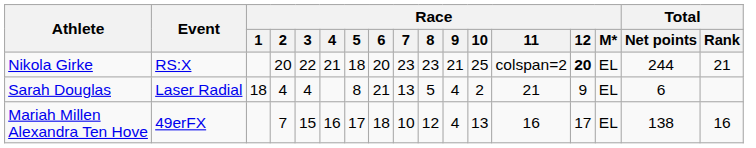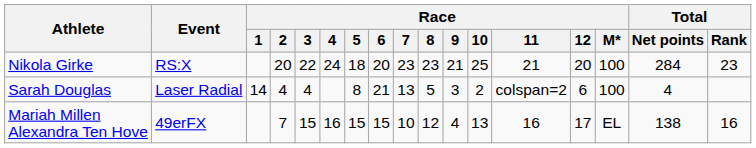(332, 65) 21 -> (332, 65) 24
(531, 65) colspan=2 -> (531, 65) 21
(583, 65) bold -> (583, 65) normal
(608, 65) EL -> (612, 65) 100
(661, 65) 244 -> (668, 65) 284
(722, 65) 21 -> (729, 65) 23
(258, 90) 18 -> (258, 90) 14
(455, 90) 4 -> (455, 90) 3
(531, 90) 21 -> (531, 90) colspan=2
(583, 90) 9 -> (583, 90) 6
(608, 90) EL -> (612, 90) 100
(661, 90) 6 -> (668, 90) 4
(357, 123) 17 -> (357, 123) 15
(381, 123) 18 -> (381, 123) 15
